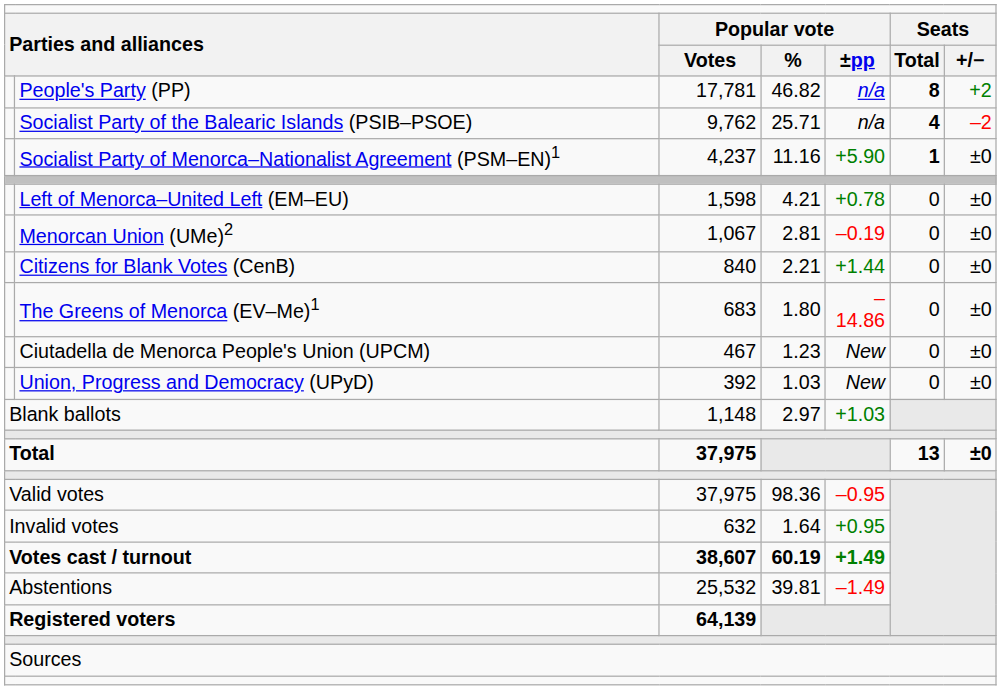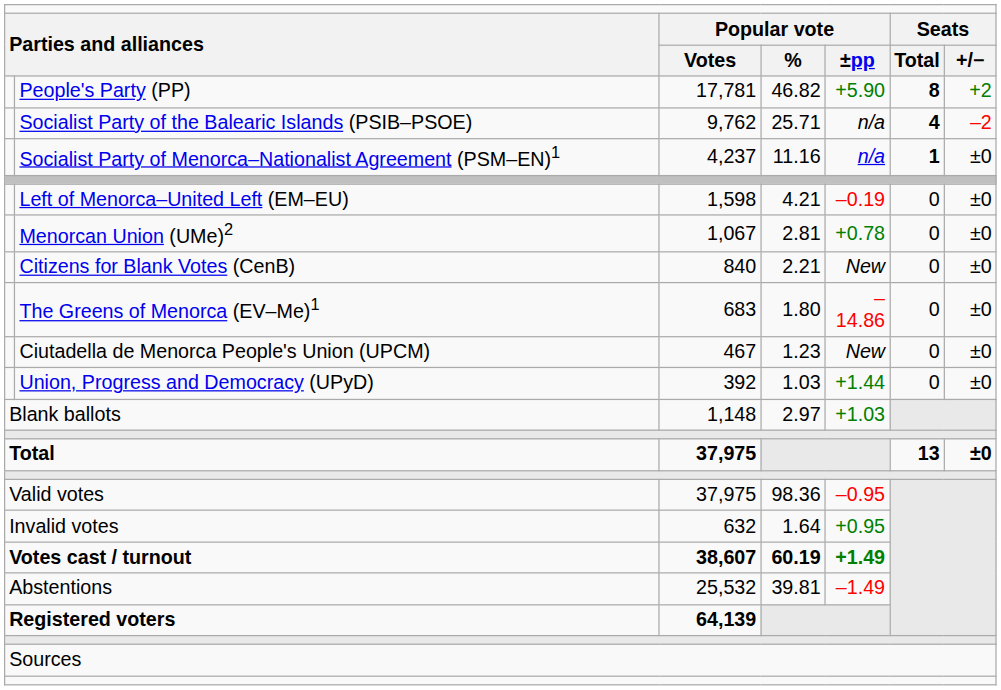(871, 91) n/a -> (860, 91) +5.90
(860, 156) +5.90 -> (871, 156) n/a
(860, 199) +0.78 -> (860, 199) –0.19
(860, 233) –0.19 -> (860, 233) +0.78
(860, 267) +1.44 -> (865, 267) New
(865, 383) New -> (860, 383) +1.44
